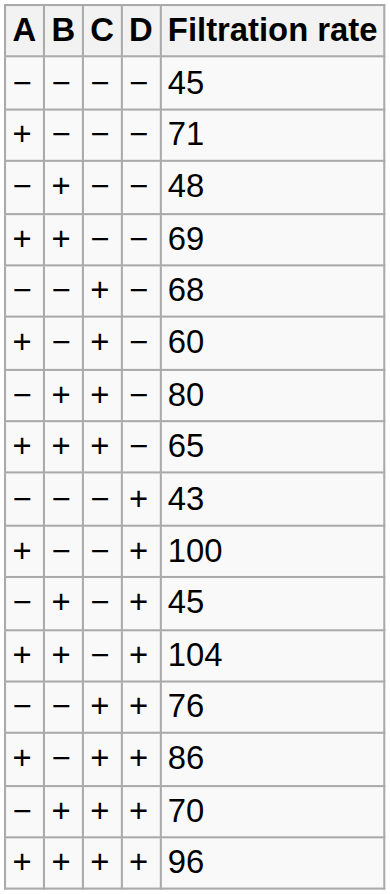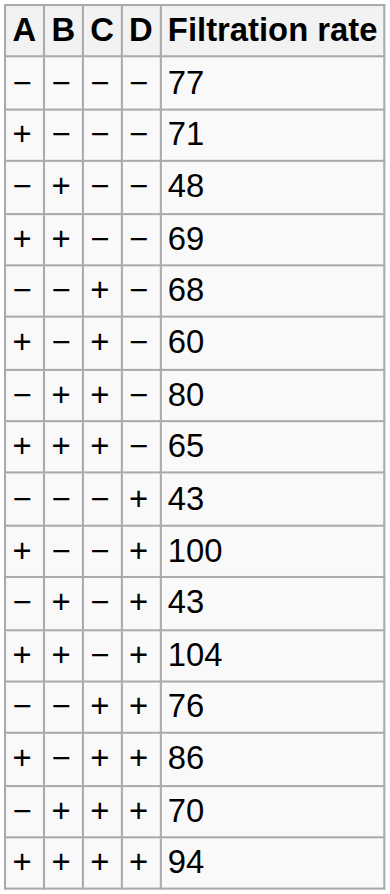(186, 82) 45 -> (186, 82) 77
(186, 602) 45 -> (186, 602) 43
(186, 862) 96 -> (186, 862) 94
